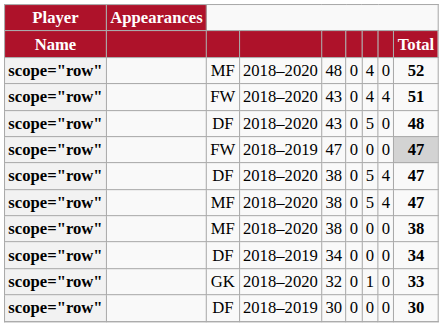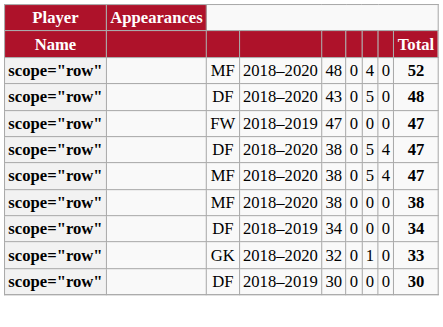- row: (223, 96)
(416, 149) lightgrey background -> (416, 123) no background
